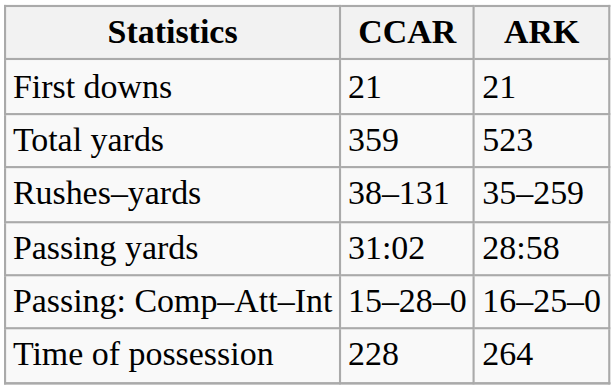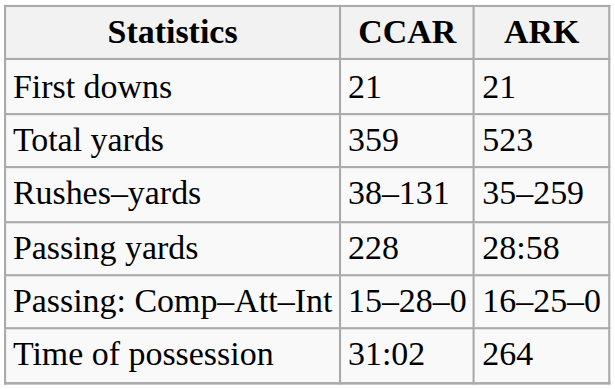(387, 247) 31:02 -> (373, 247) 228
(373, 355) 228 -> (387, 355) 31:02
